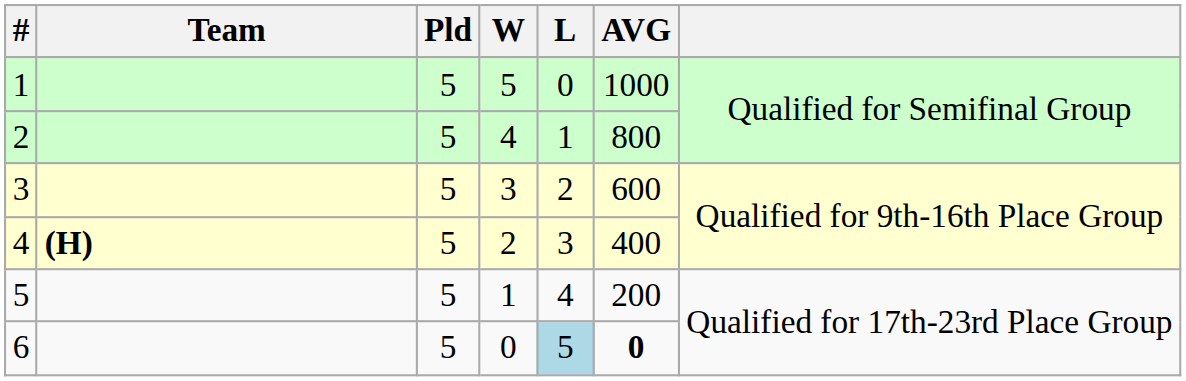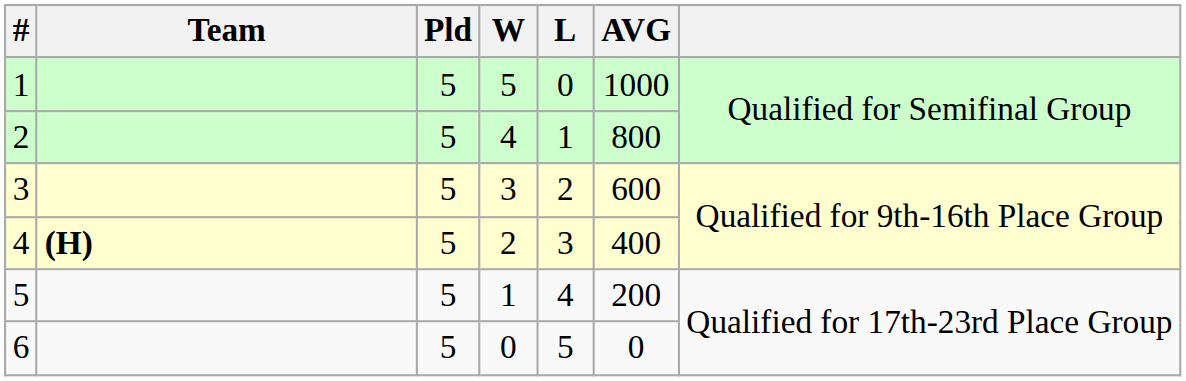(565, 347) lightblue background -> (565, 347) no background
(636, 347) bold -> (636, 347) normal
